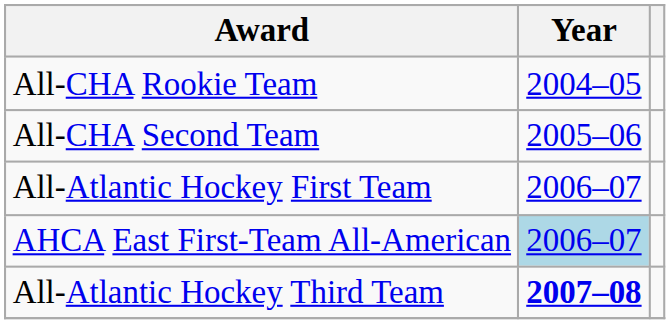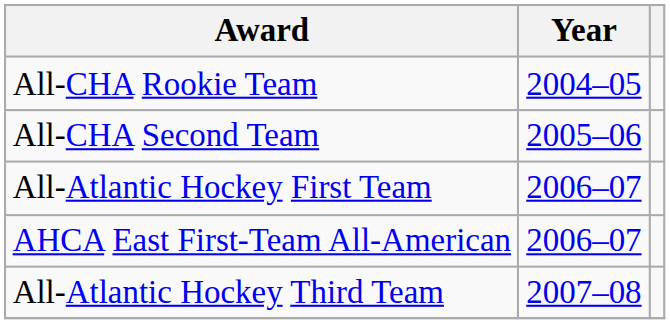(584, 239) lightblue background -> (584, 239) no background
(584, 291) bold -> (584, 291) normal
